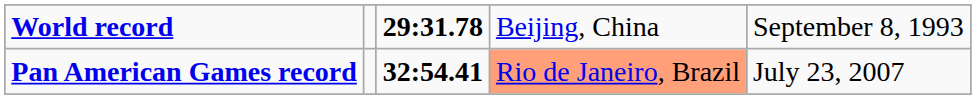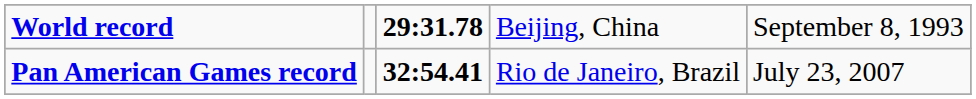(618, 71) lightsalmon background -> (618, 71) no background
